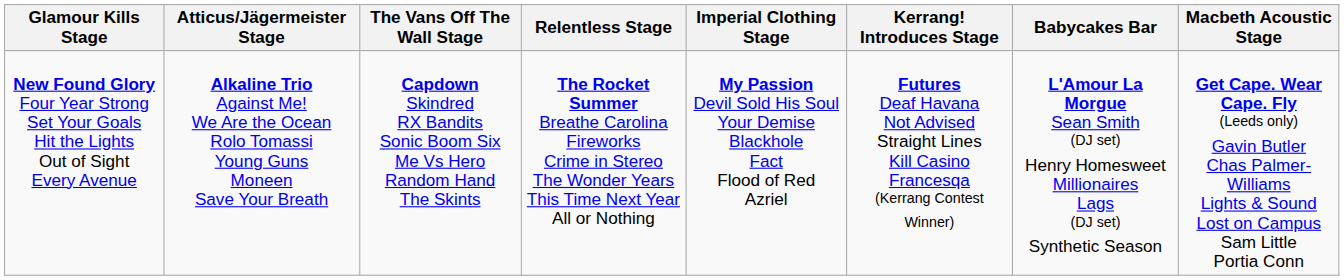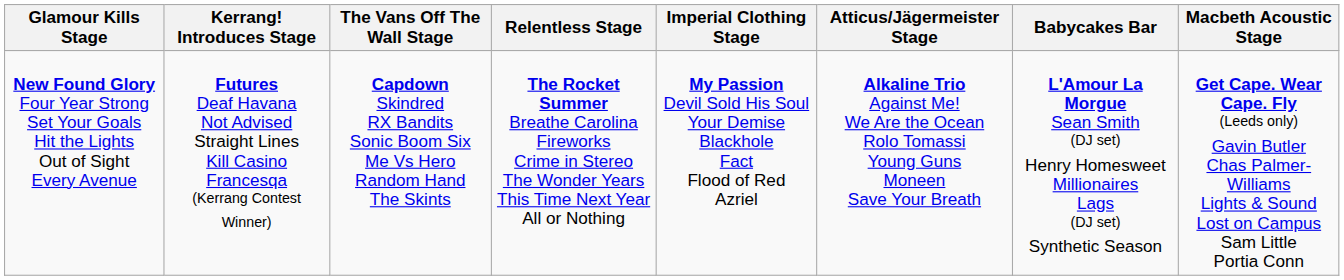columns swapped: (262, 27) <-> (929, 27)
